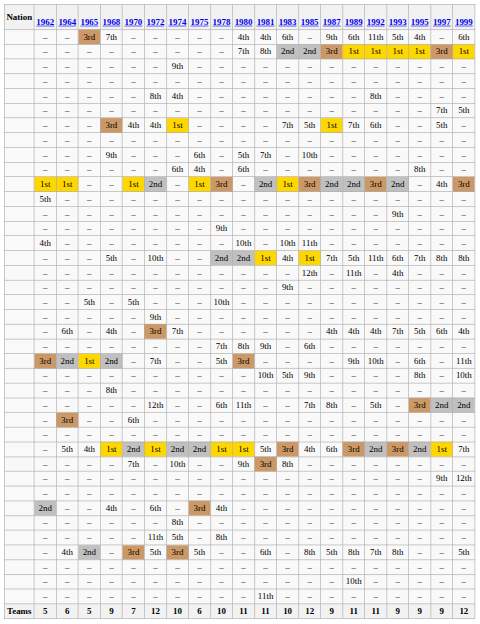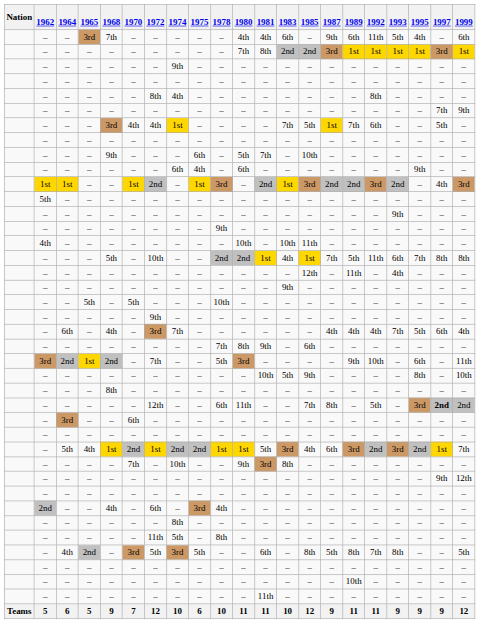(464, 111) 5th -> (464, 111) 9th
(420, 170) 8th -> (420, 170) 9th
(442, 405) normal -> (442, 405) bold
